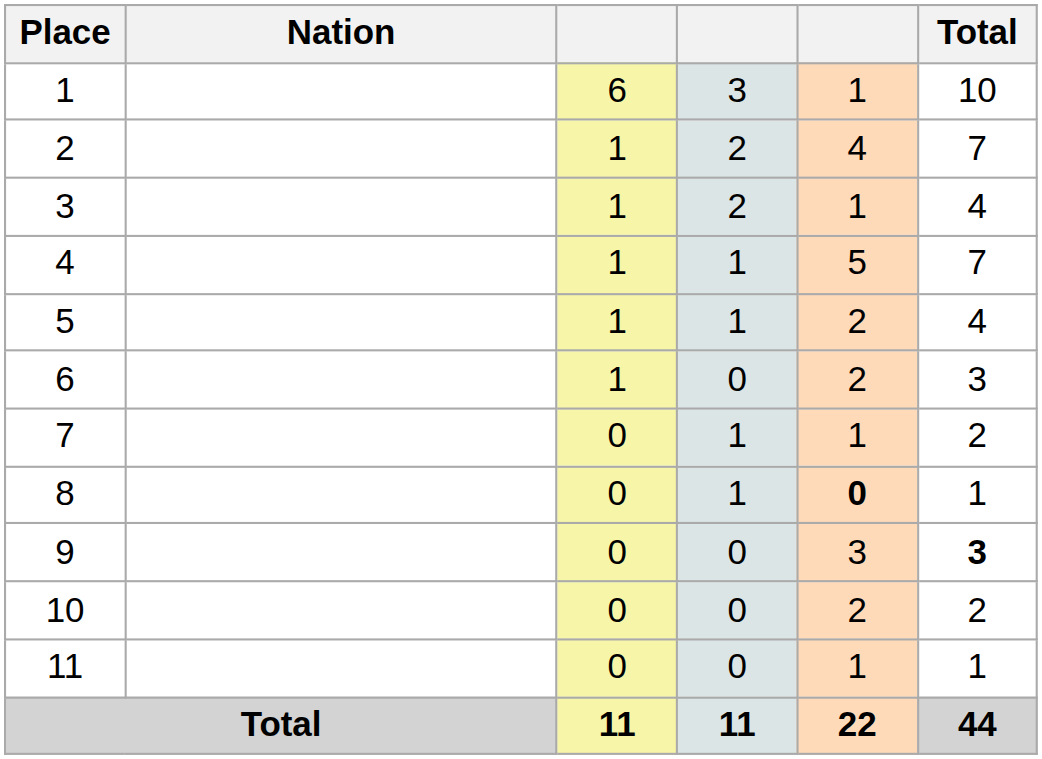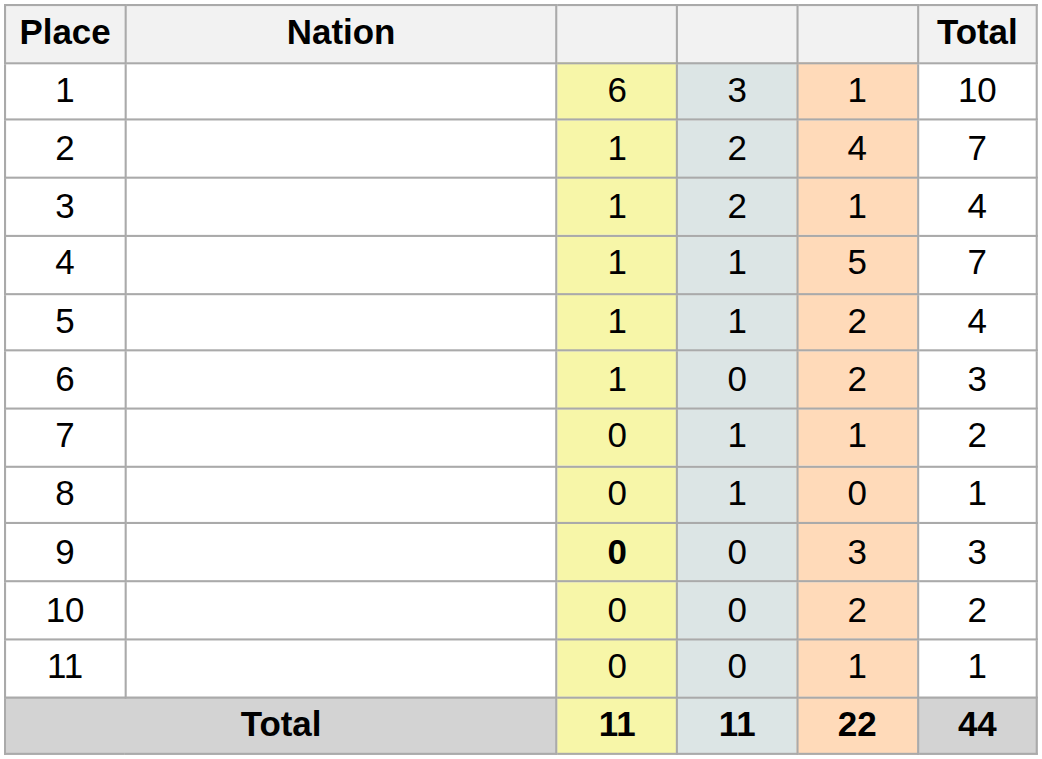(857, 494) bold -> (857, 494) normal
(617, 552) normal -> (617, 552) bold
(977, 552) bold -> (977, 552) normal
